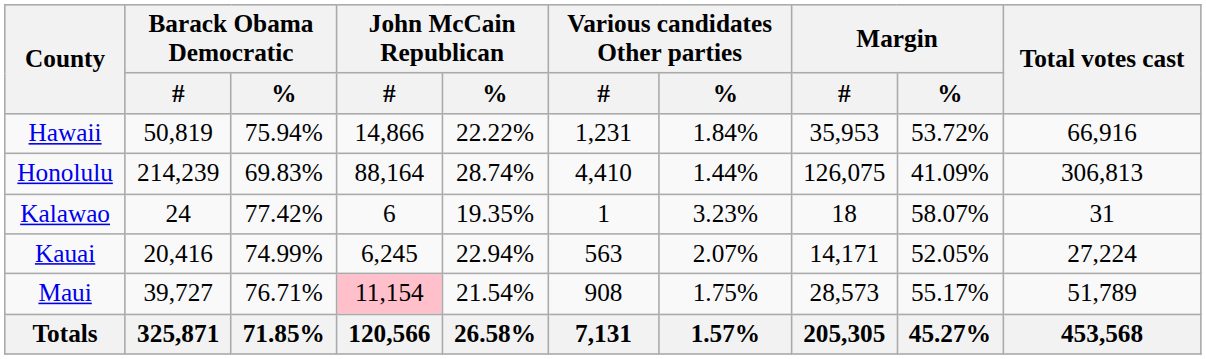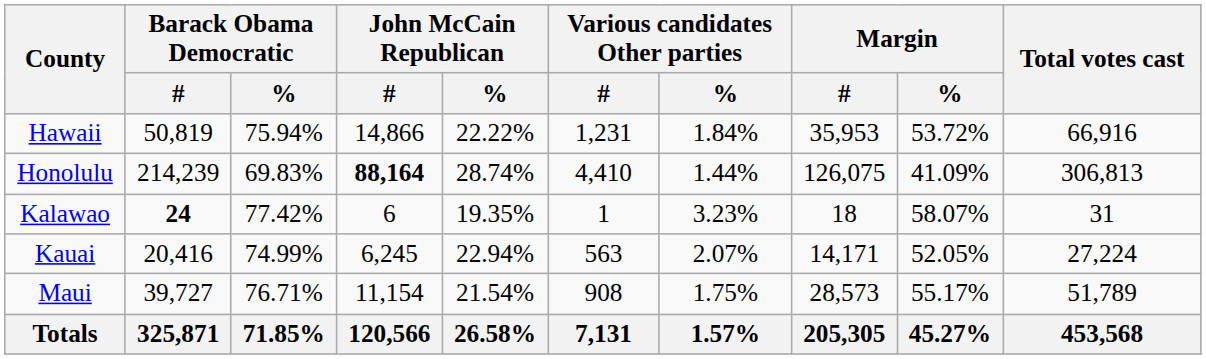(389, 173) normal -> (389, 173) bold
(178, 213) normal -> (178, 213) bold
(389, 293) pink background -> (389, 293) no background
